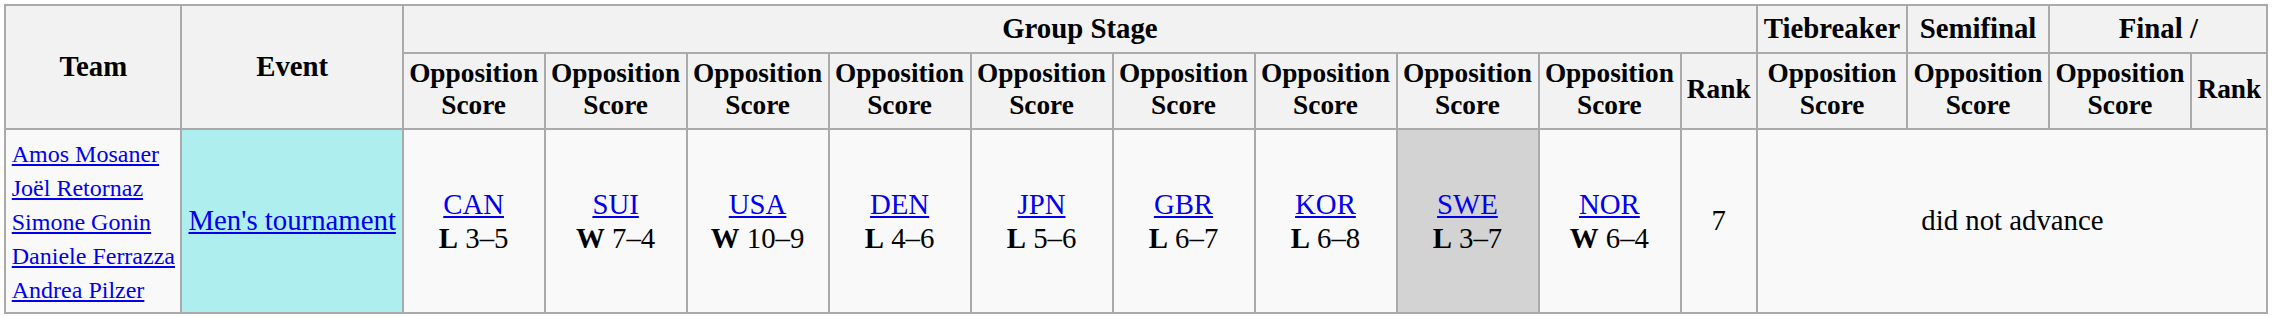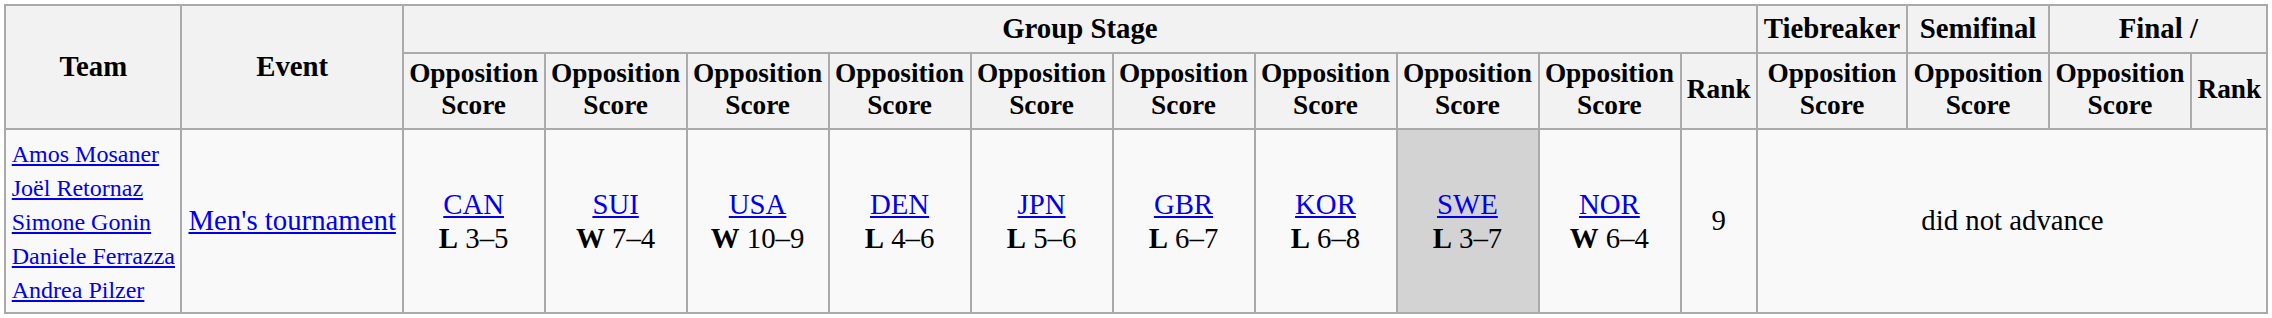(292, 221) paleturquoise background -> (292, 221) no background
(1719, 221) 7 -> (1719, 221) 9
